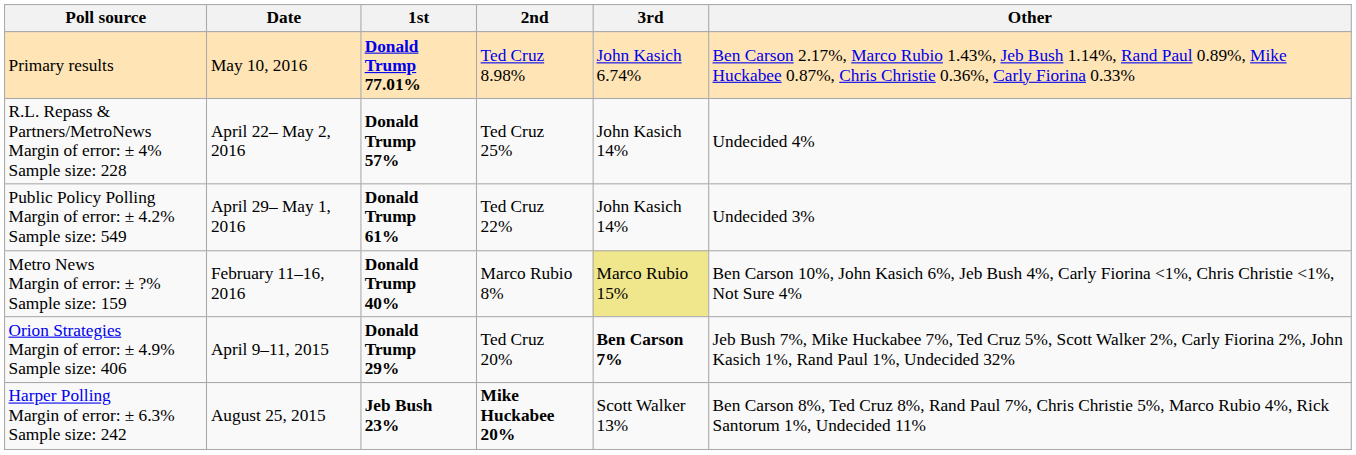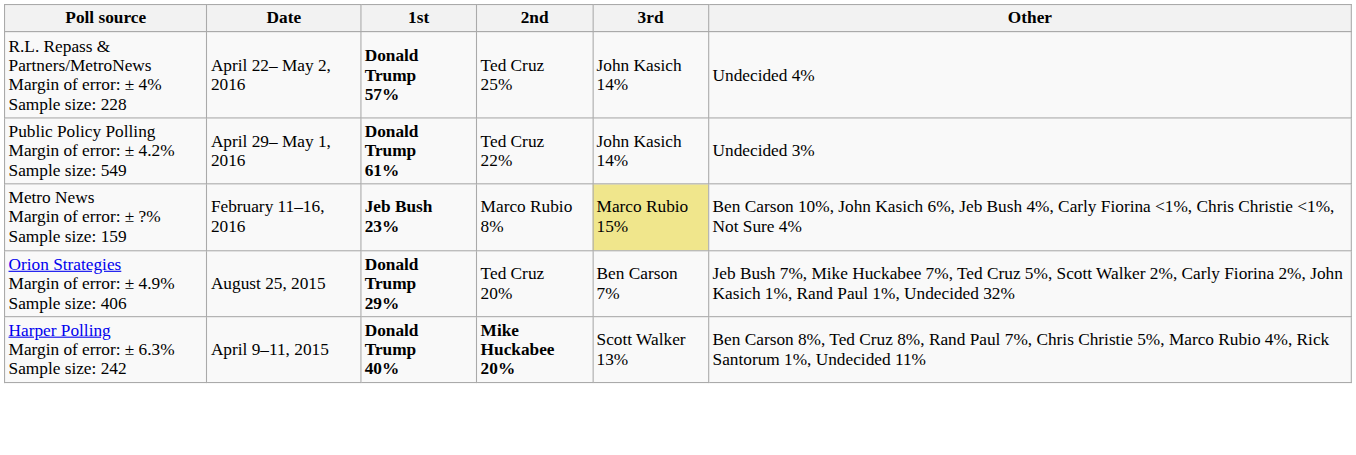- row: (61, 65)
(392, 283) Donald Trump 40% -> (399, 217) Jeb Bush 23%
(270, 349) April 9–11, 2015 -> (268, 283) August 25, 2015
(640, 349) bold -> (637, 283) normal
(268, 415) August 25, 2015 -> (270, 349) April 9–11, 2015
(399, 415) Jeb Bush 23% -> (392, 349) Donald Trump 40%
